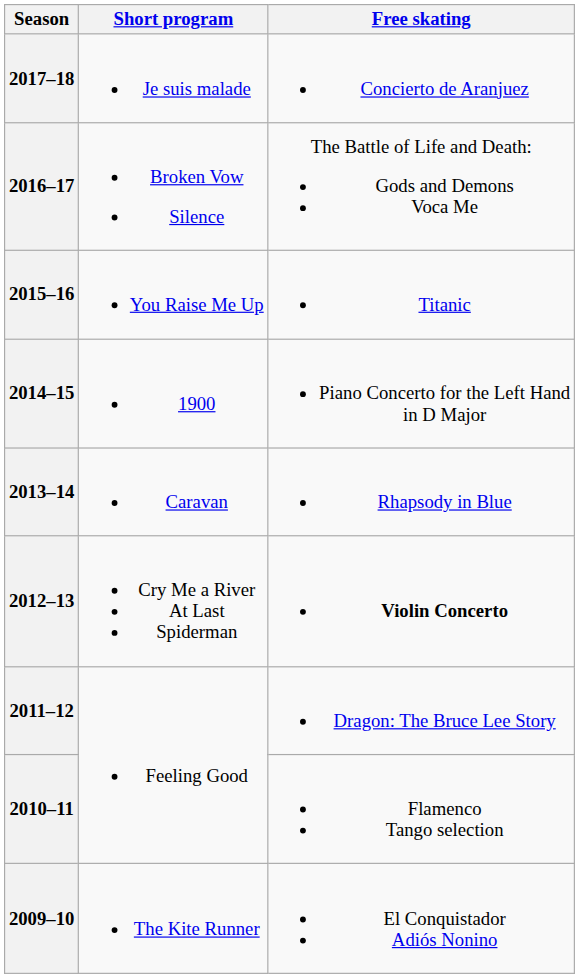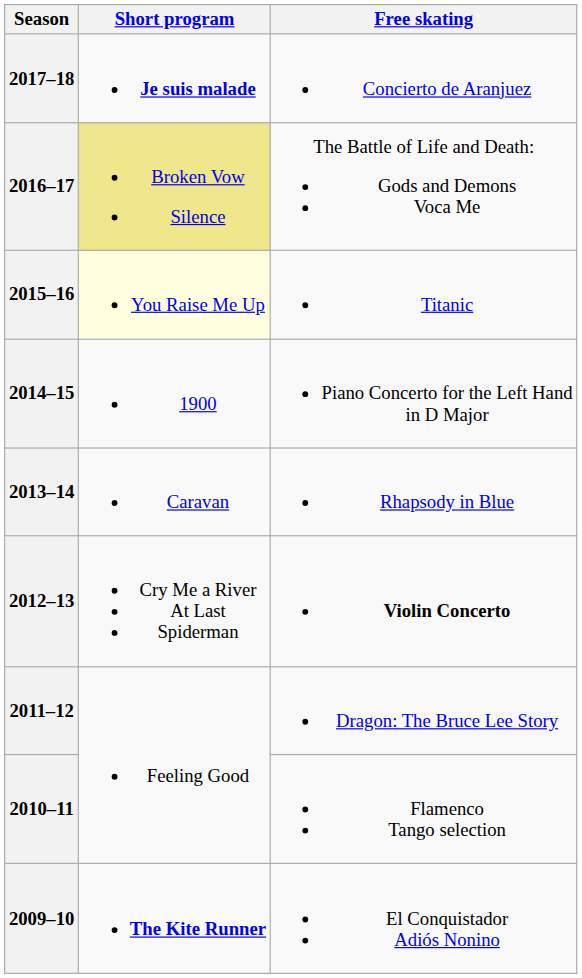(173, 89) normal -> (175, 89) bold
(173, 197) no background -> (175, 197) khaki background
(173, 305) no background -> (175, 305) lightyellow background
(173, 929) normal -> (175, 929) bold
